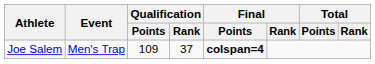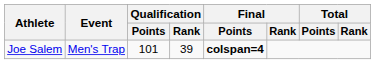(149, 50) 109 -> (149, 50) 101
(187, 50) 37 -> (187, 50) 39
